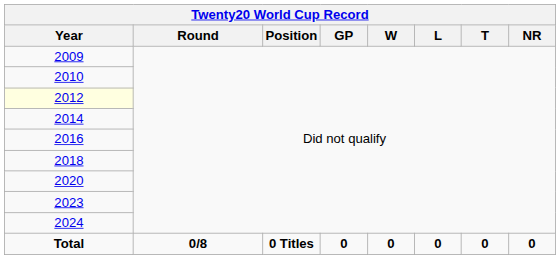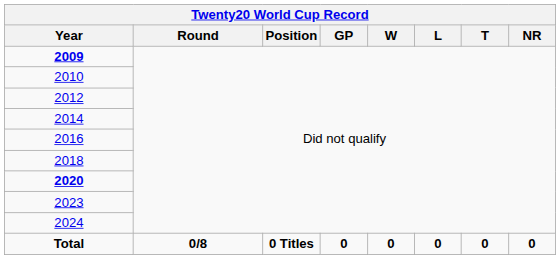(69, 56) normal -> (69, 56) bold
(69, 98) lightyellow background -> (69, 98) no background
(69, 181) normal -> (69, 181) bold
